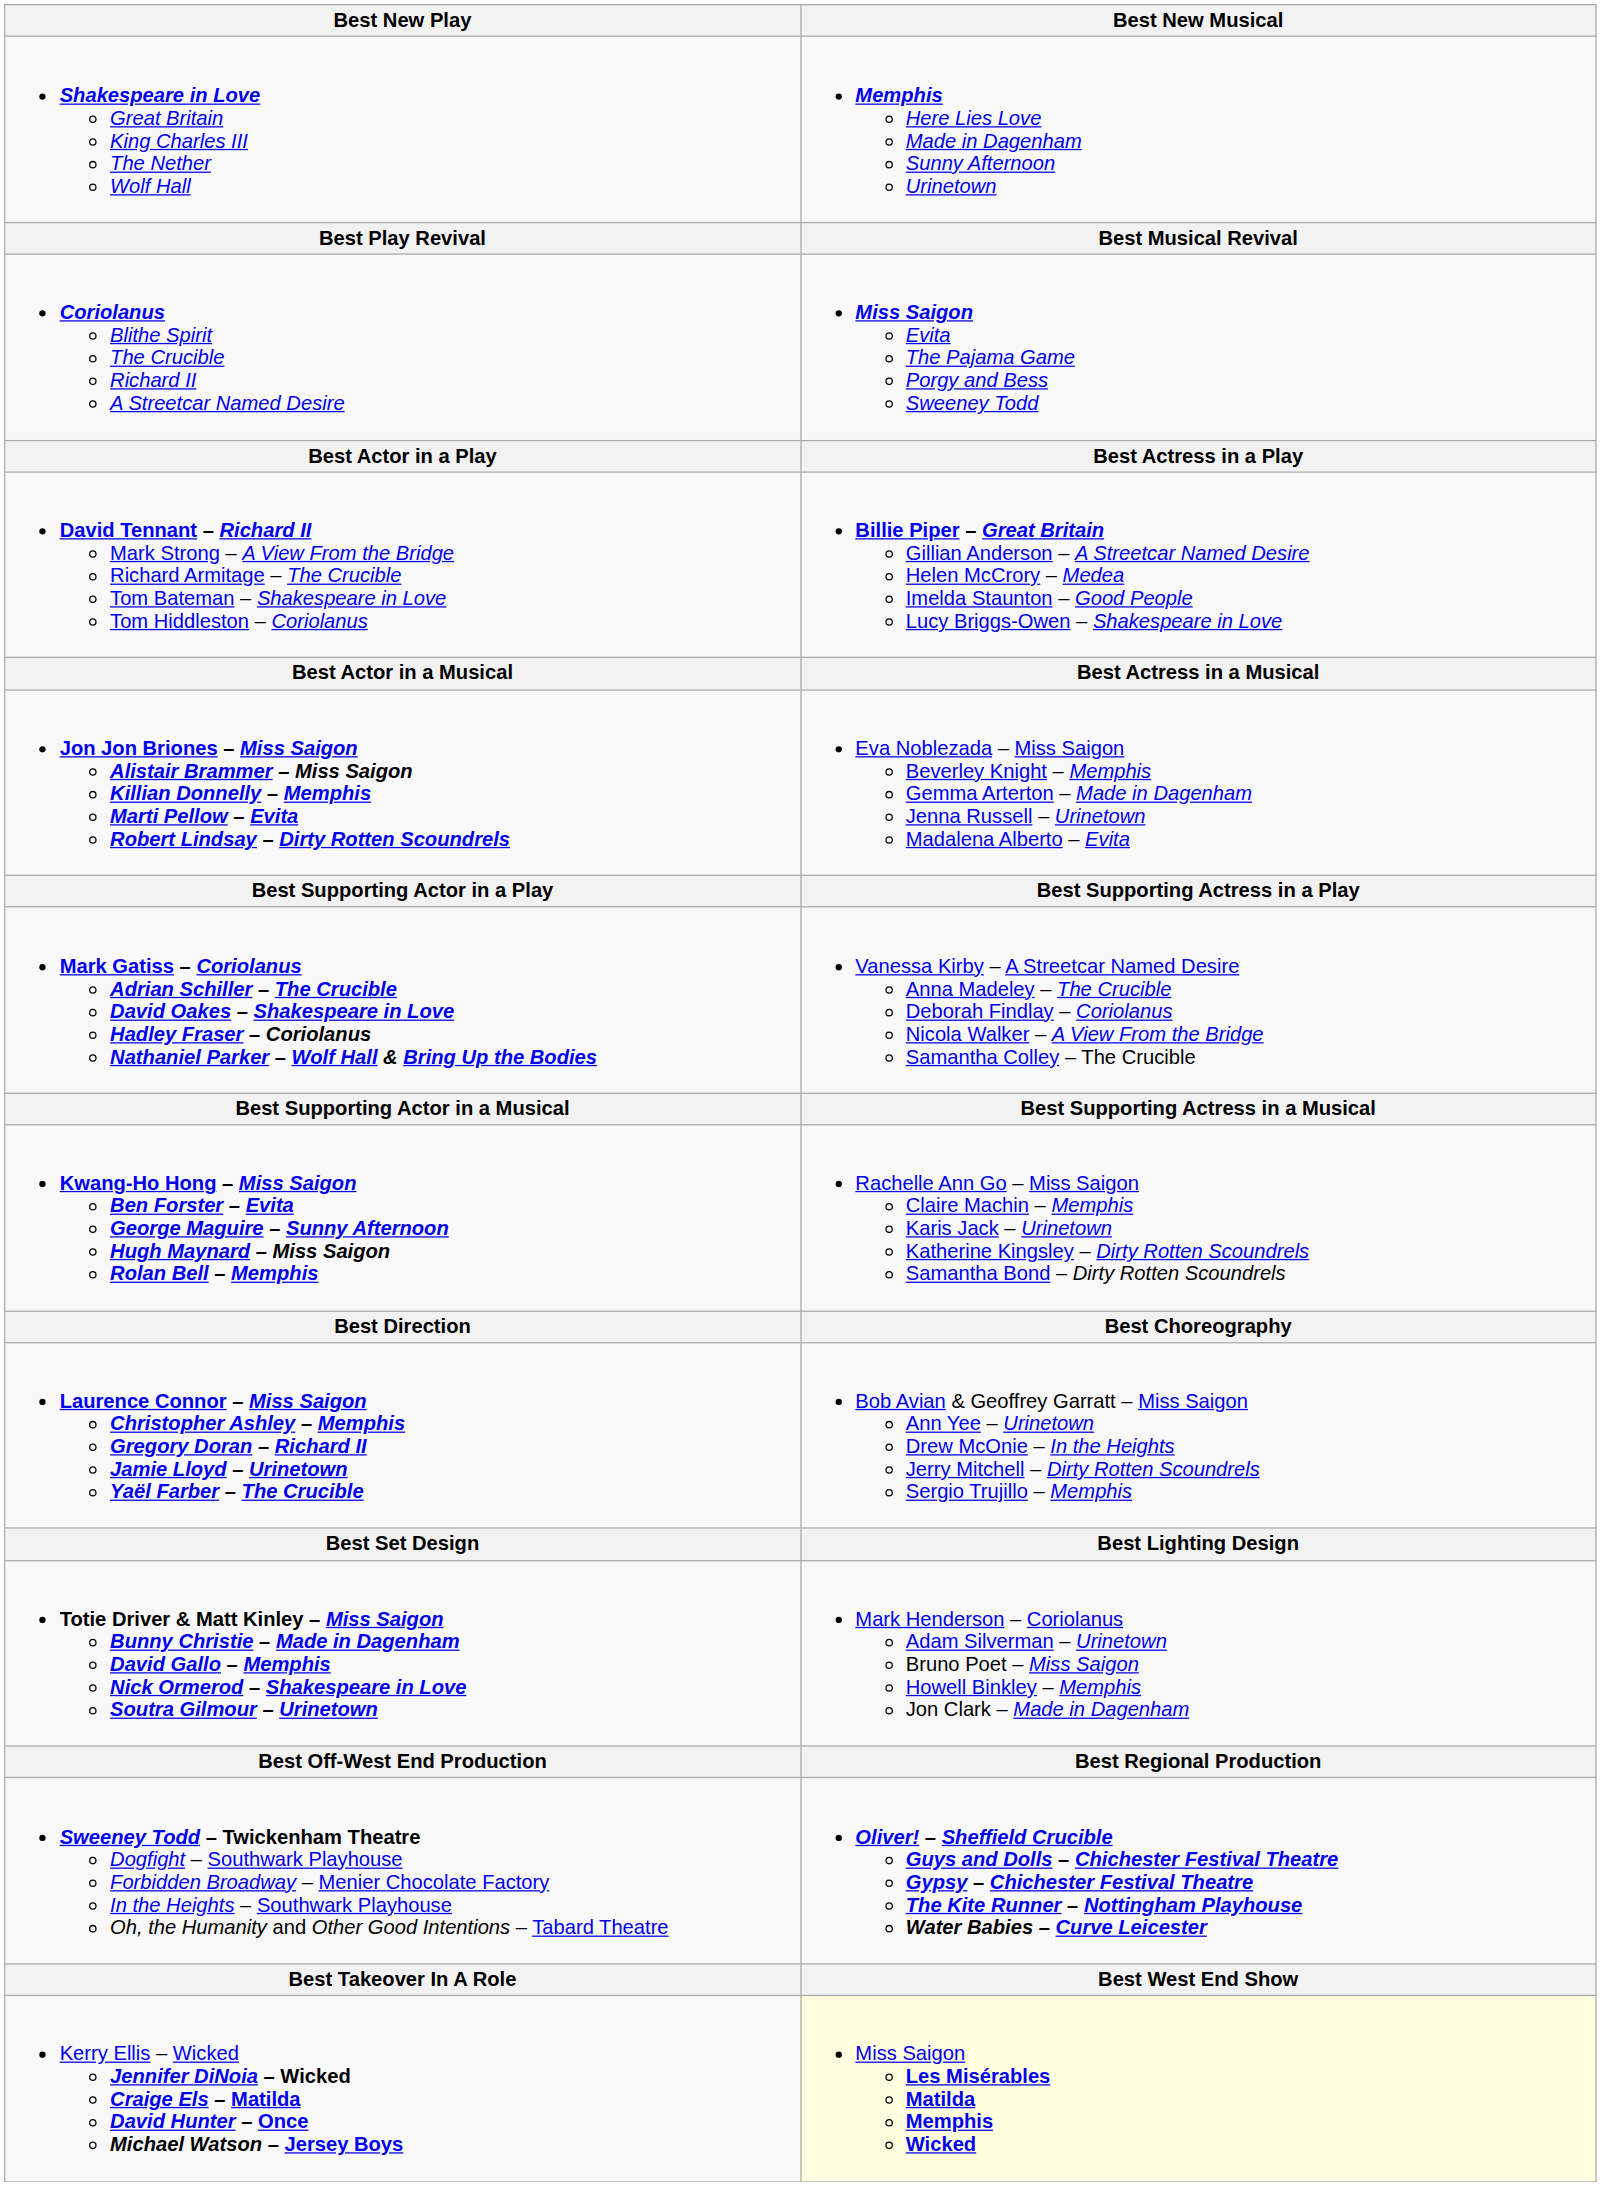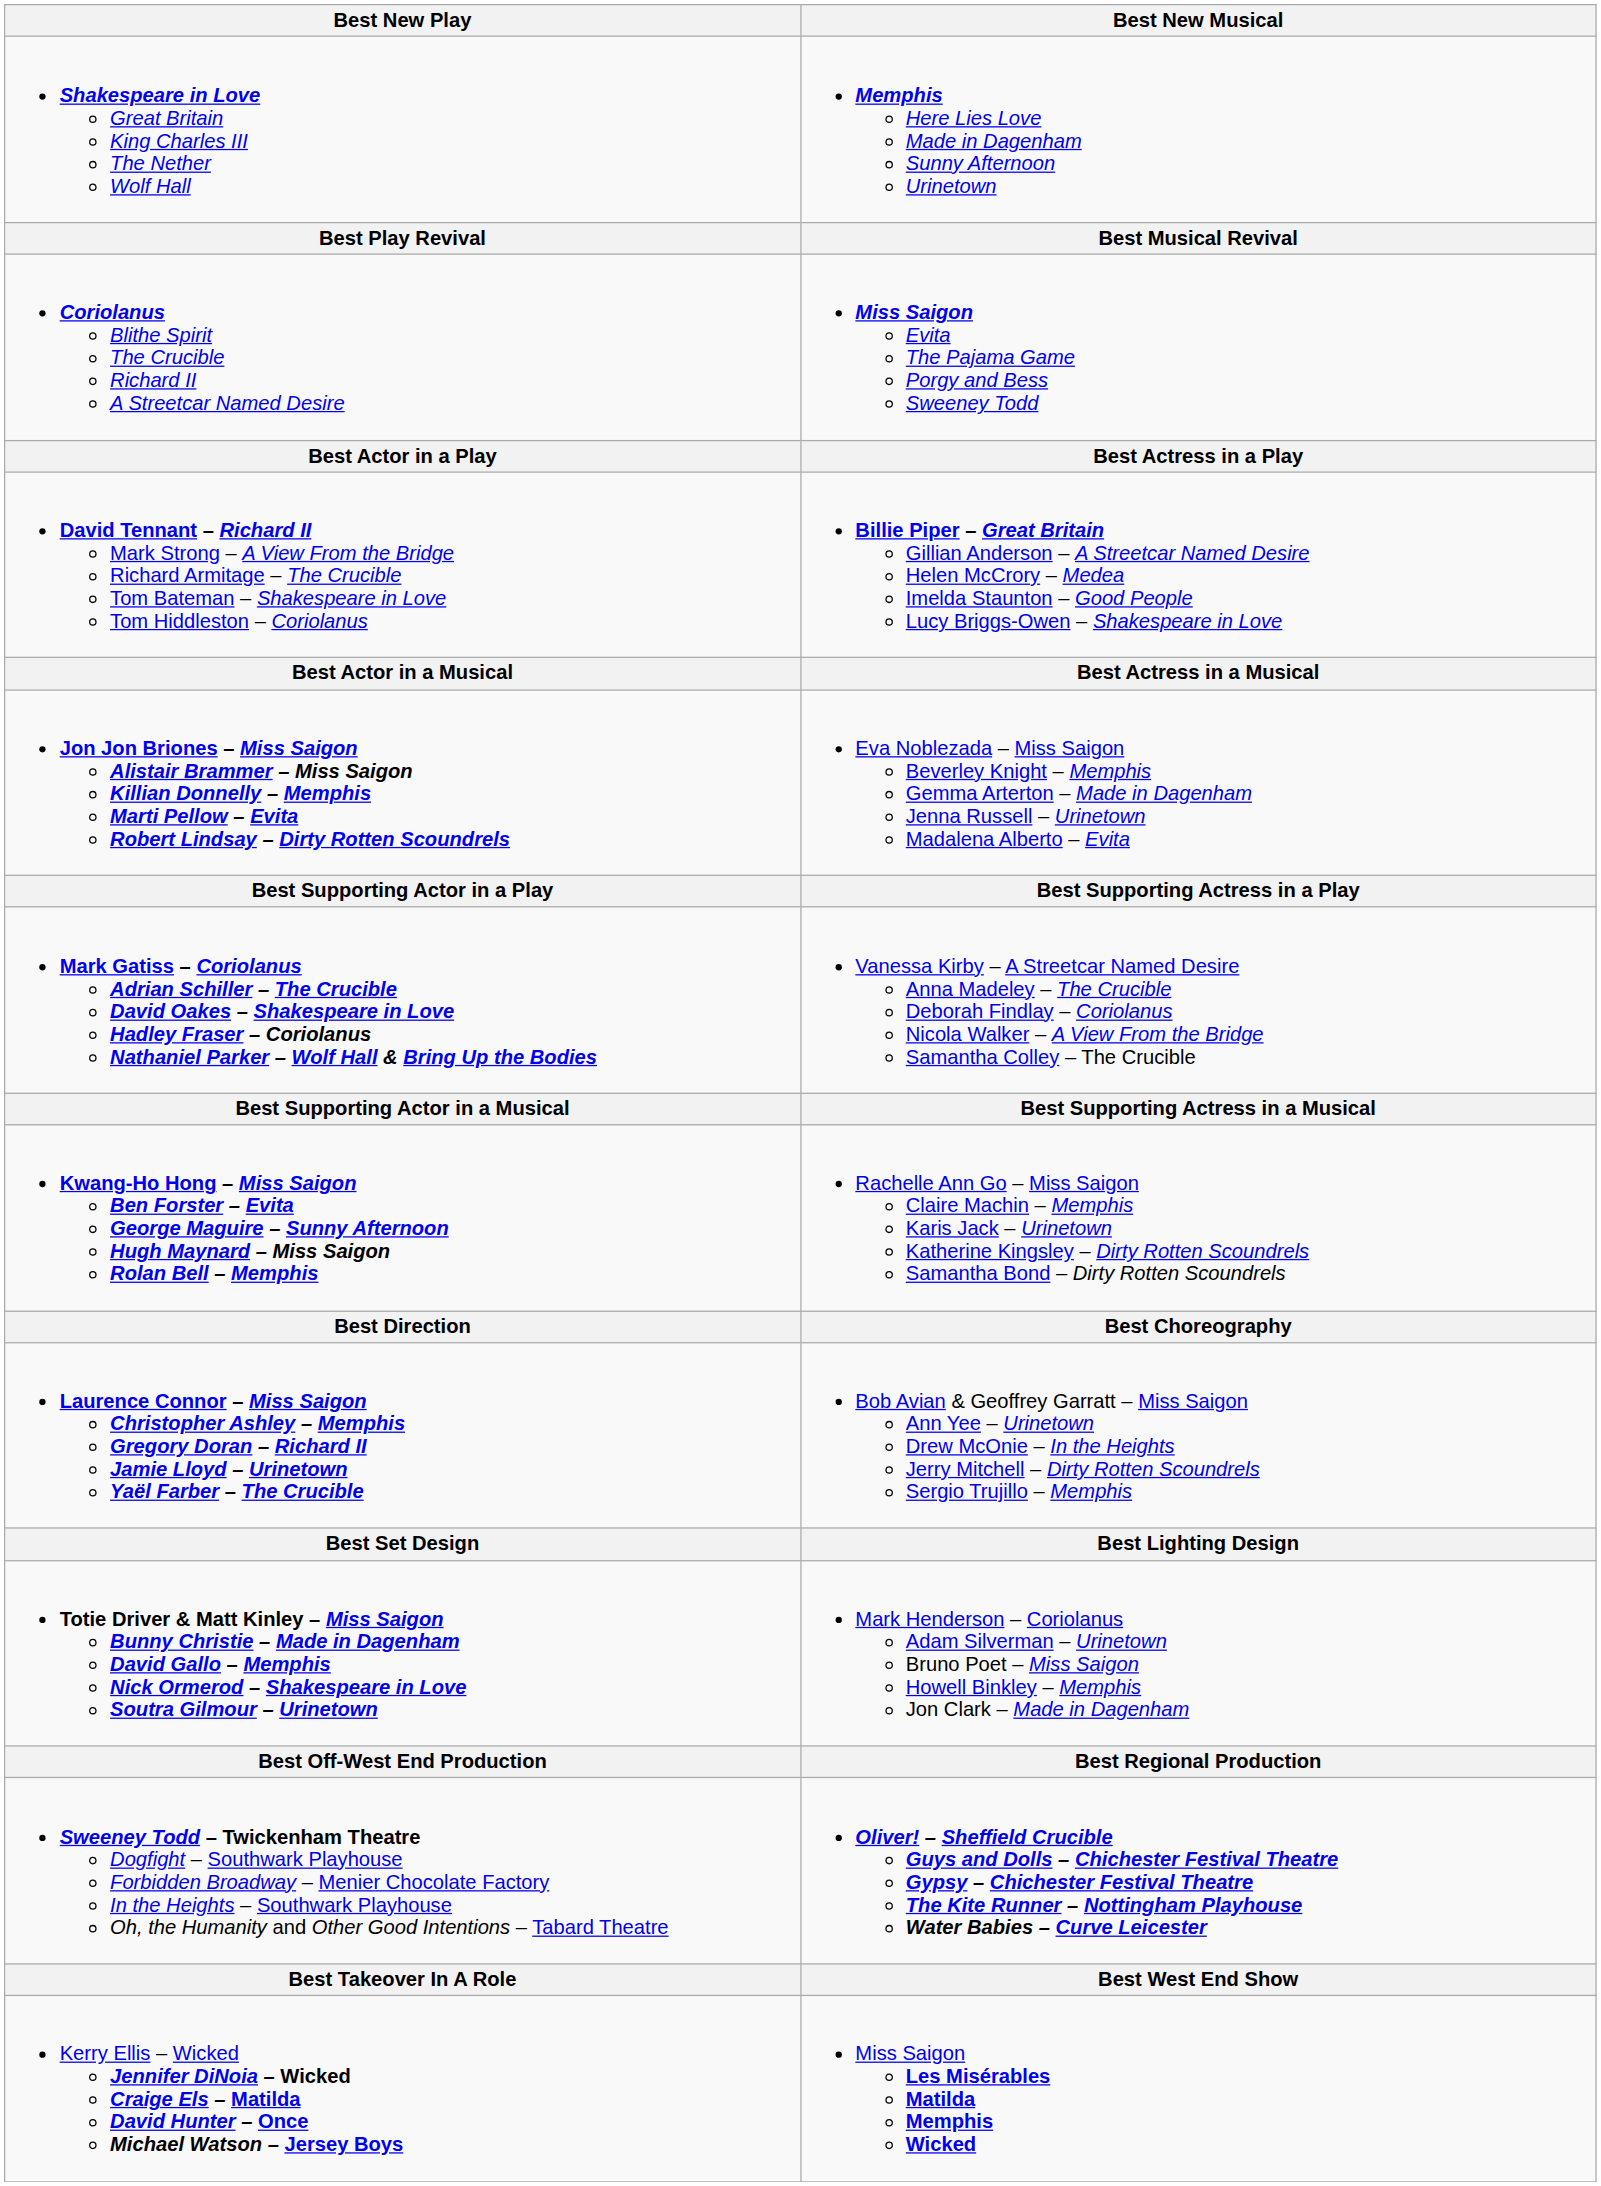(1198, 2100) lightyellow background -> (1198, 2100) no background
